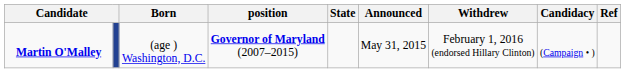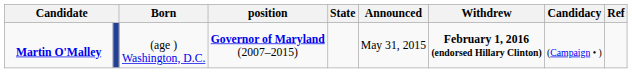(483, 45) normal -> (487, 45) bold
